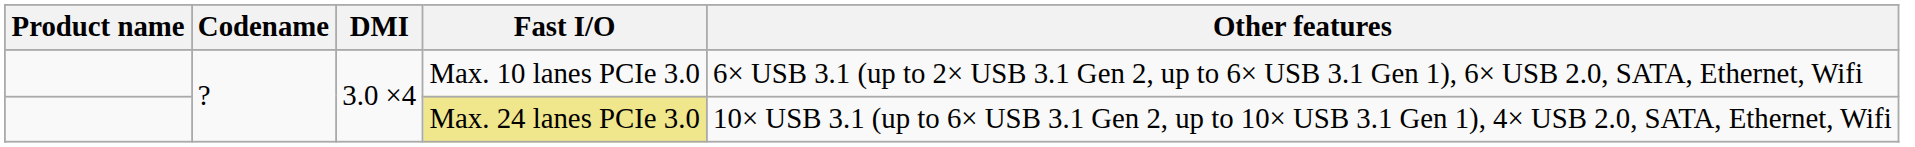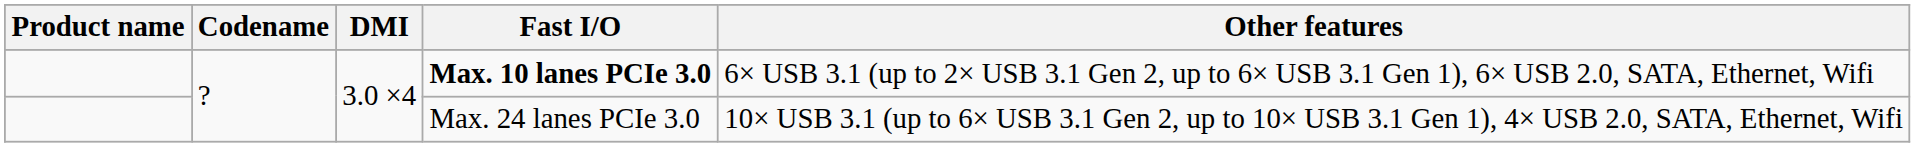(565, 73) normal -> (570, 73) bold
(565, 118) khaki background -> (565, 118) no background
